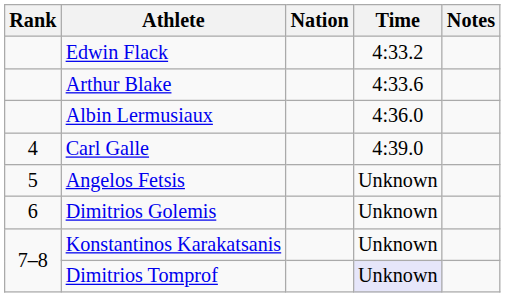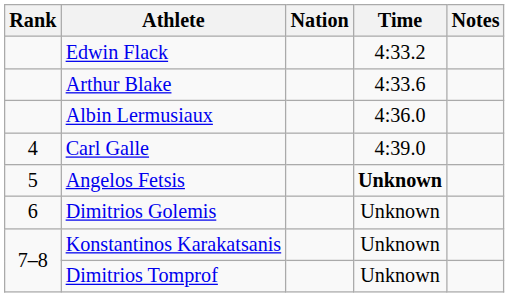(398, 180) normal -> (400, 180) bold
(398, 276) lavender background -> (400, 276) no background
